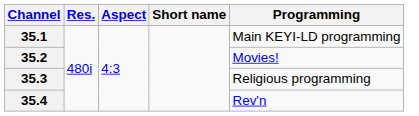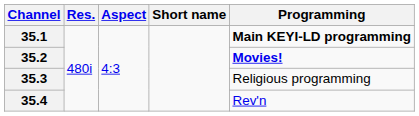(316, 36) normal -> (322, 36) bold
(256, 57) normal -> (257, 57) bold
